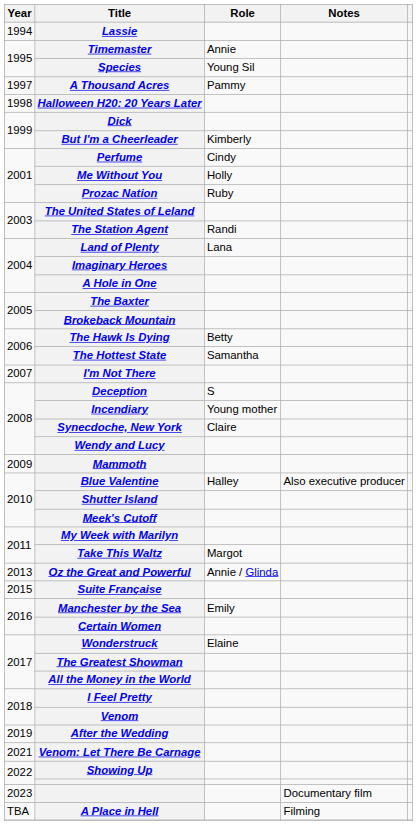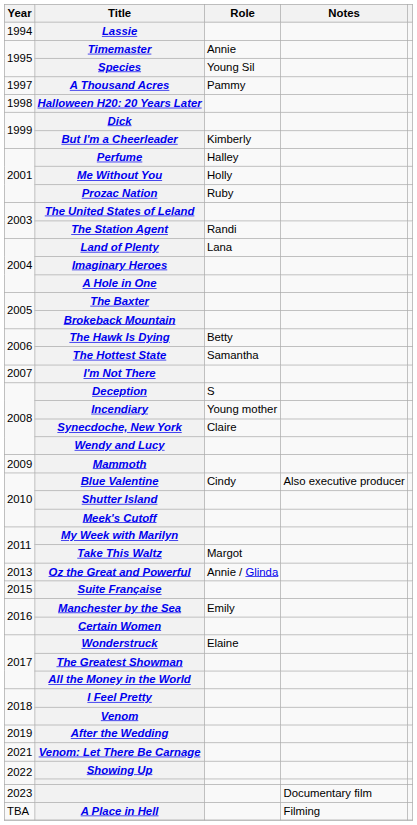(221, 157) Cindy -> (223, 157) Halley
(223, 481) Halley -> (221, 481) Cindy
